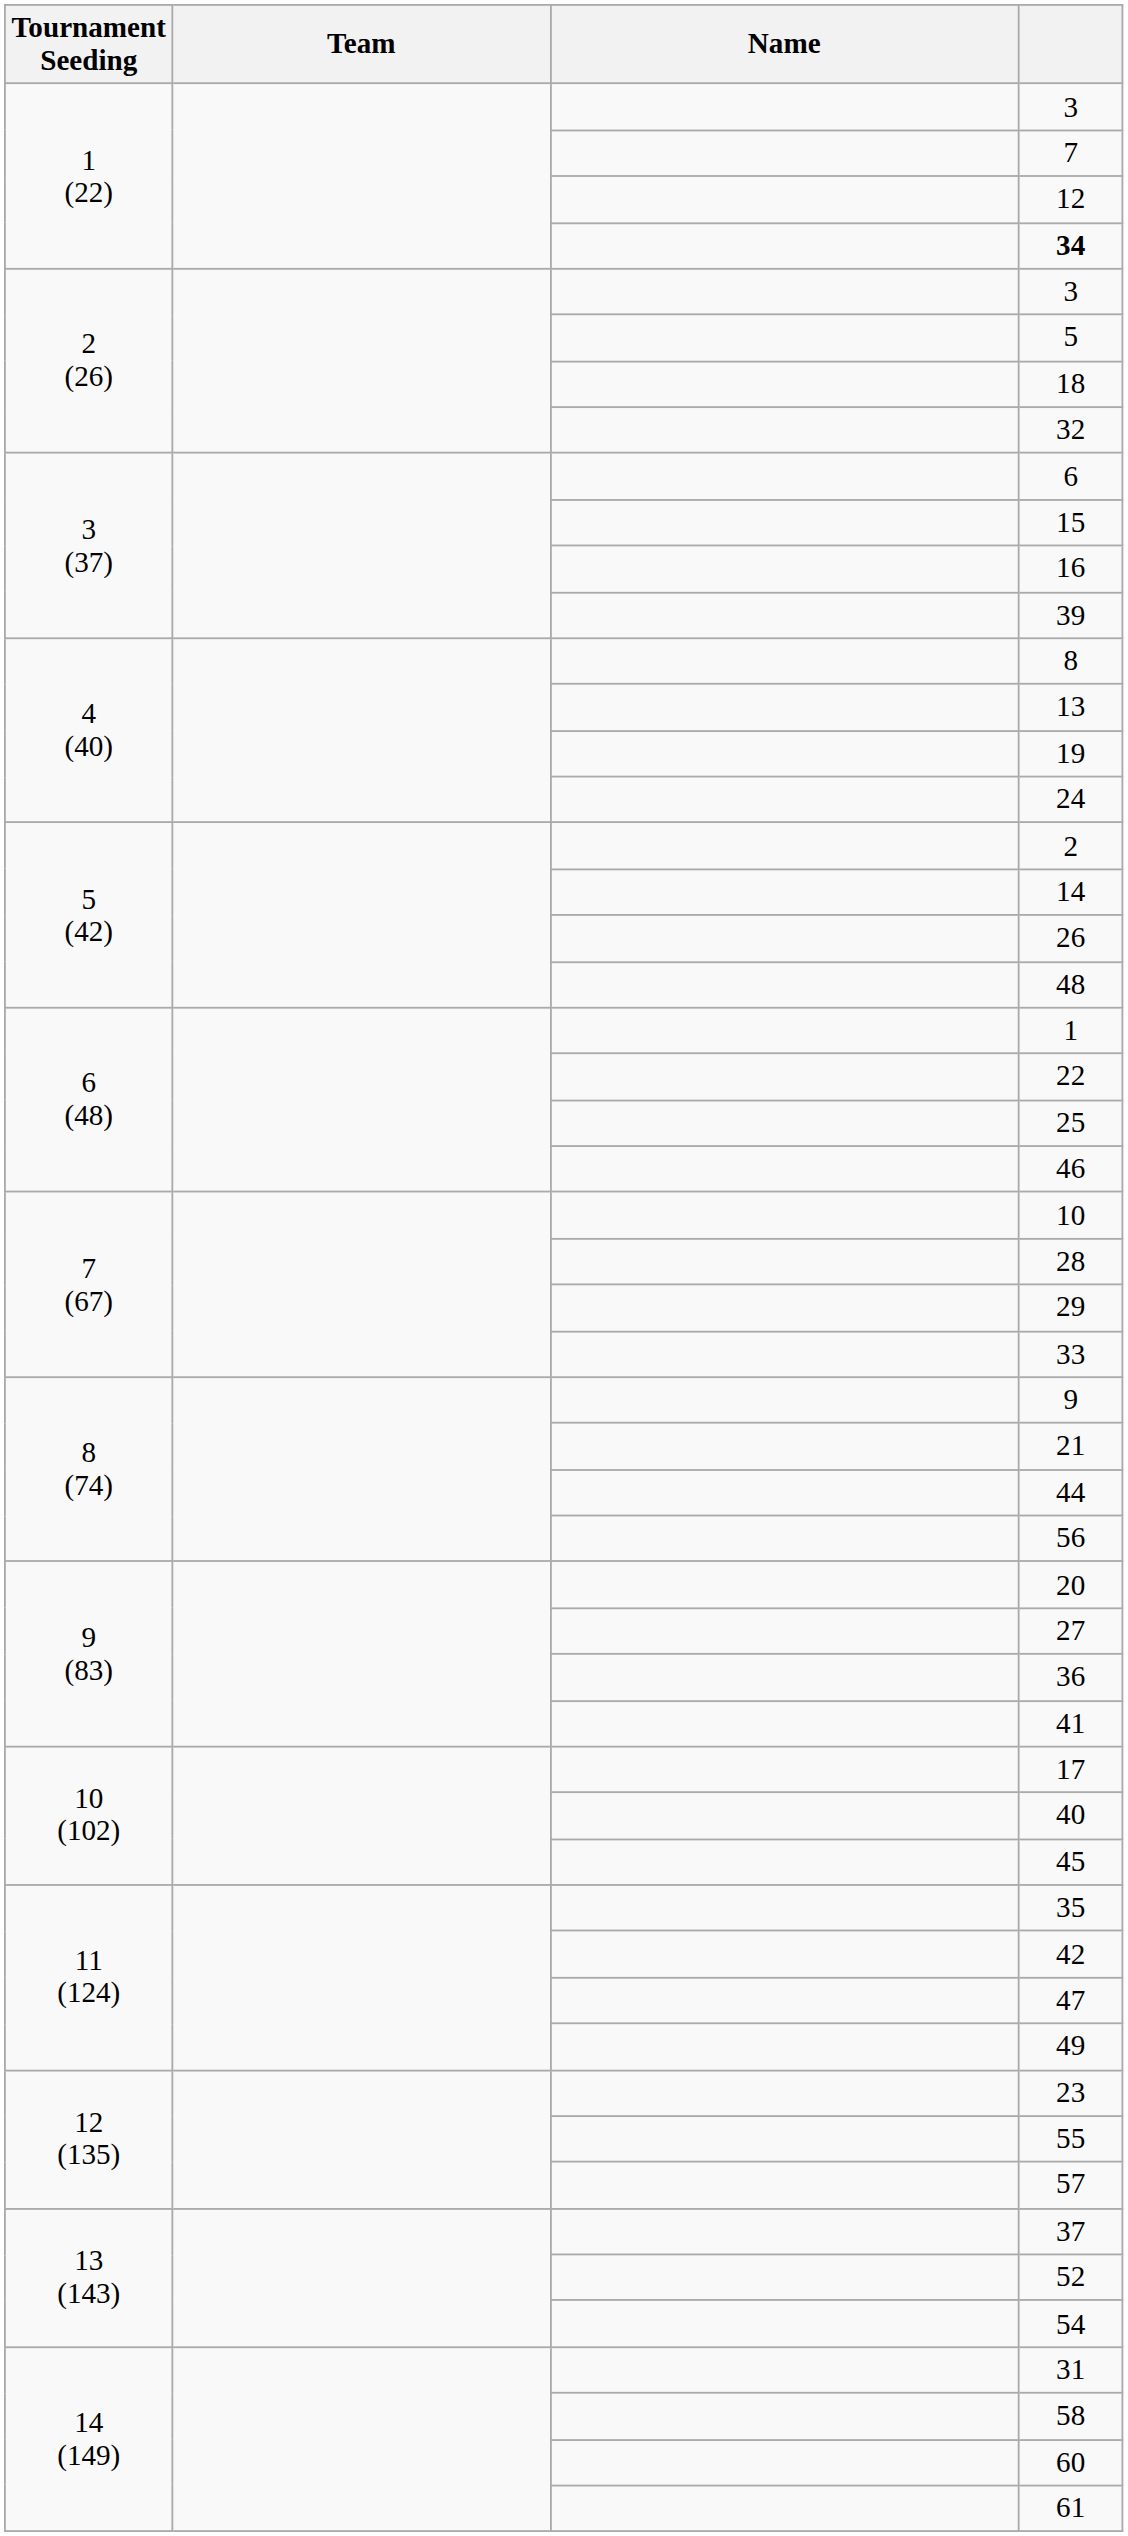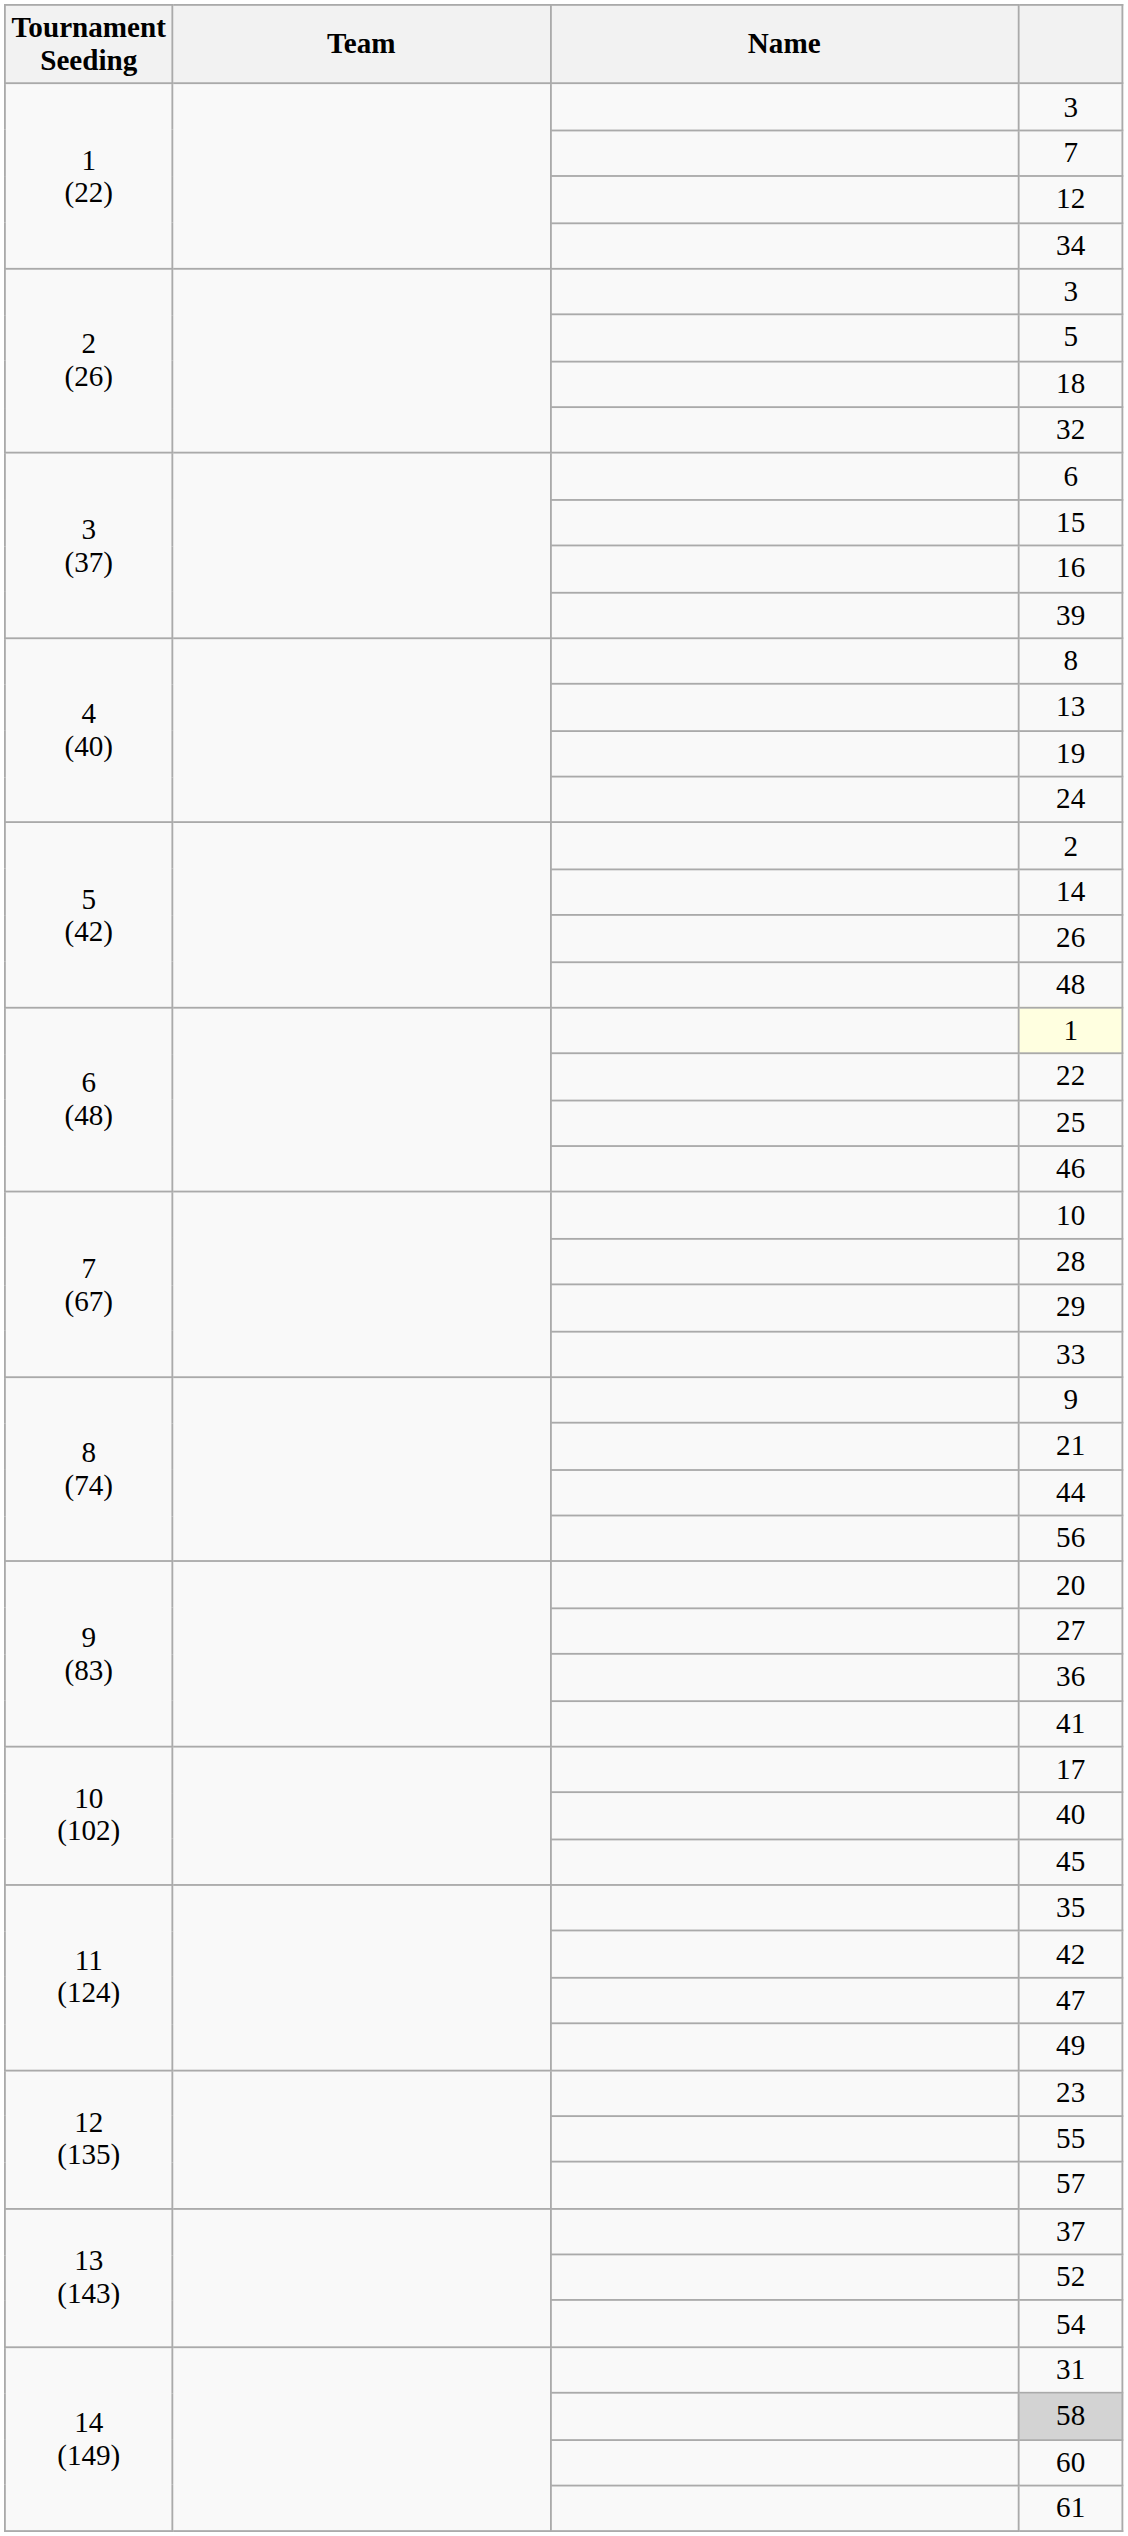(1071, 245) bold -> (1071, 245) normal
(1071, 1030) no background -> (1071, 1030) lightyellow background
(1071, 2415) no background -> (1071, 2415) lightgrey background
